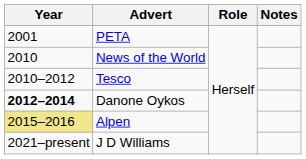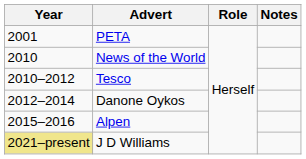(41, 100) bold -> (41, 100) normal
(41, 121) khaki background -> (41, 121) no background
(49, 143) no background -> (49, 143) khaki background
